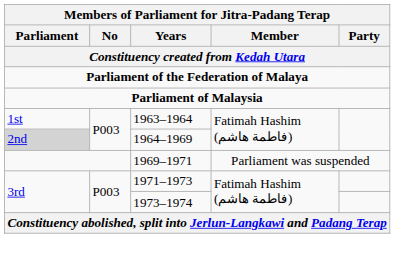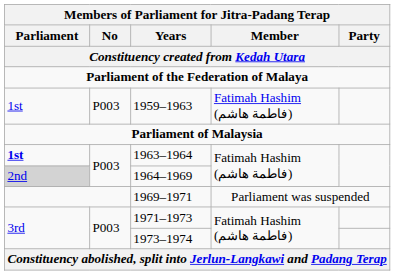+ row: (163, 105)
(15, 118) normal -> (15, 155) bold
